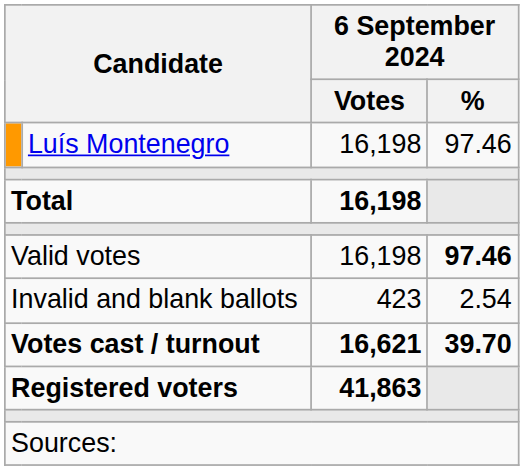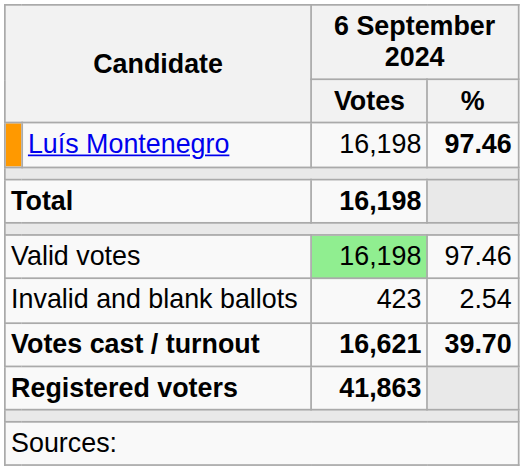(478, 144) normal -> (478, 144) bold
(380, 256) no background -> (380, 256) lightgreen background
(478, 256) bold -> (478, 256) normal
